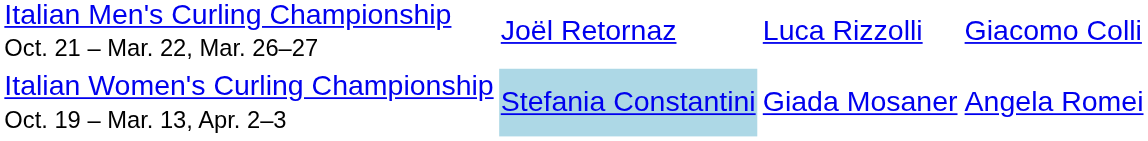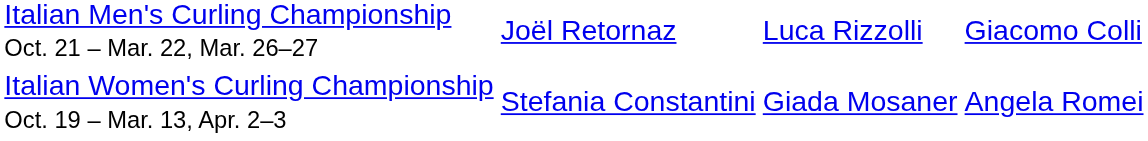(628, 102) lightblue background -> (628, 102) no background
